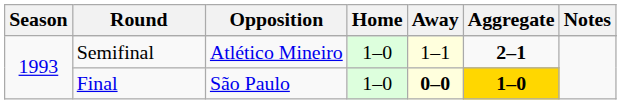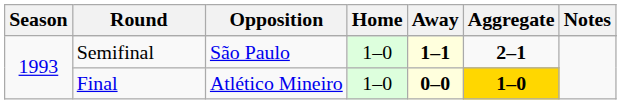(276, 51) Atlético Mineiro -> (250, 51) São Paulo
(435, 51) normal -> (435, 51) bold
(250, 83) São Paulo -> (276, 83) Atlético Mineiro
